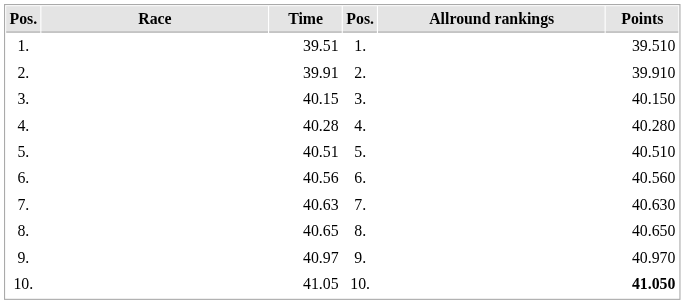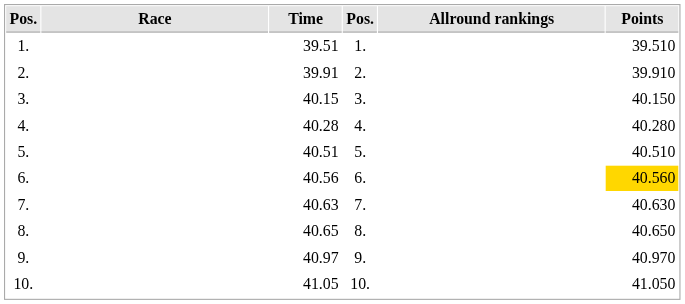(654, 178) no background -> (654, 178) gold background
(654, 283) bold -> (654, 283) normal
